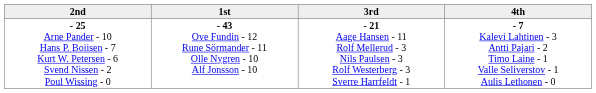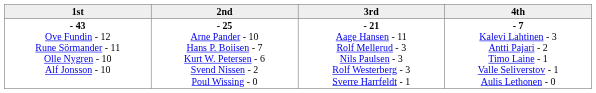columns swapped: (224, 11) <-> (78, 11)
